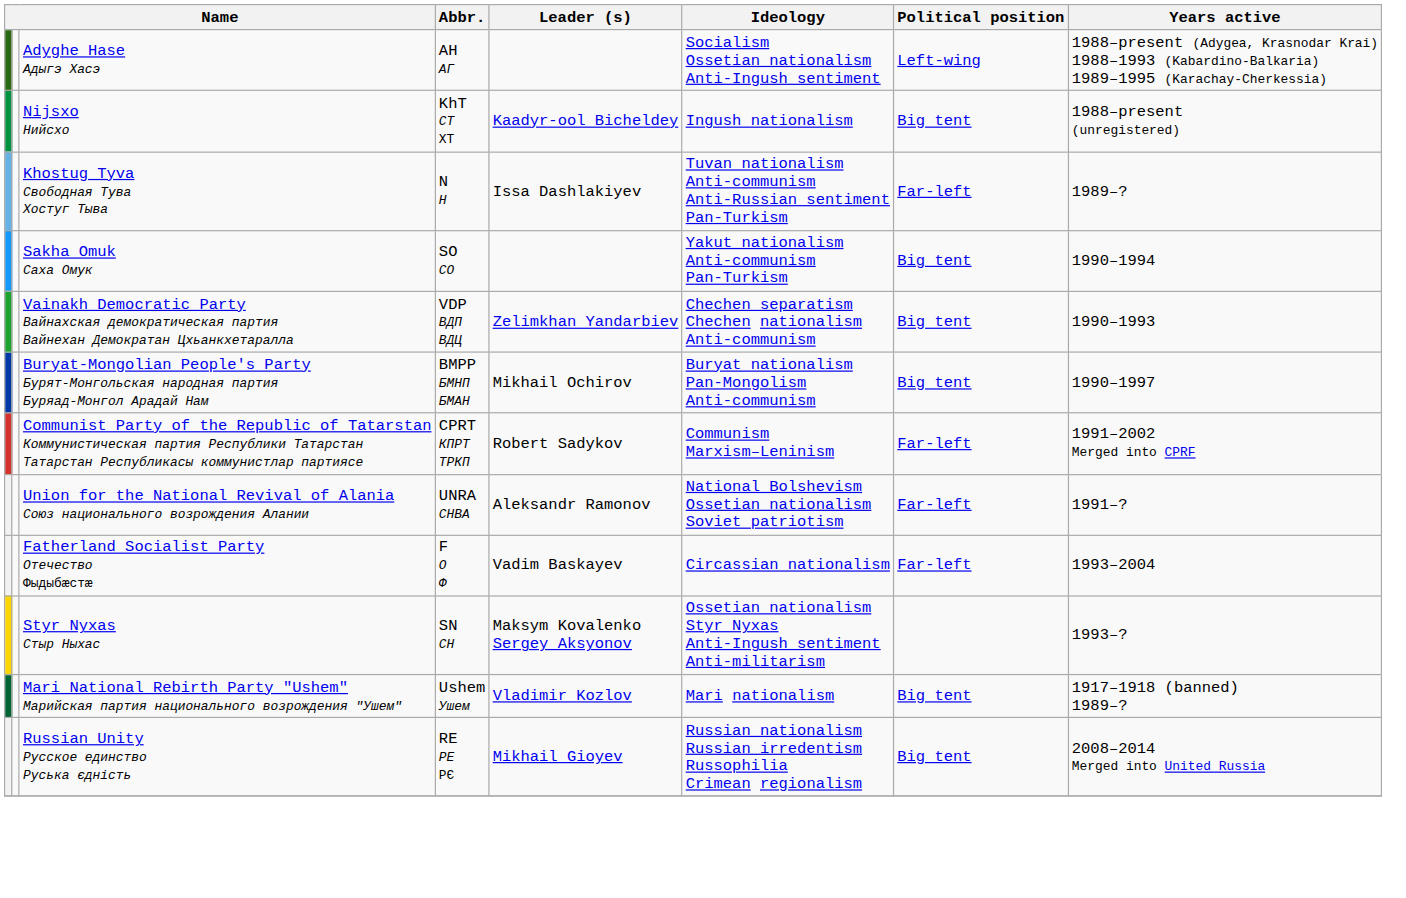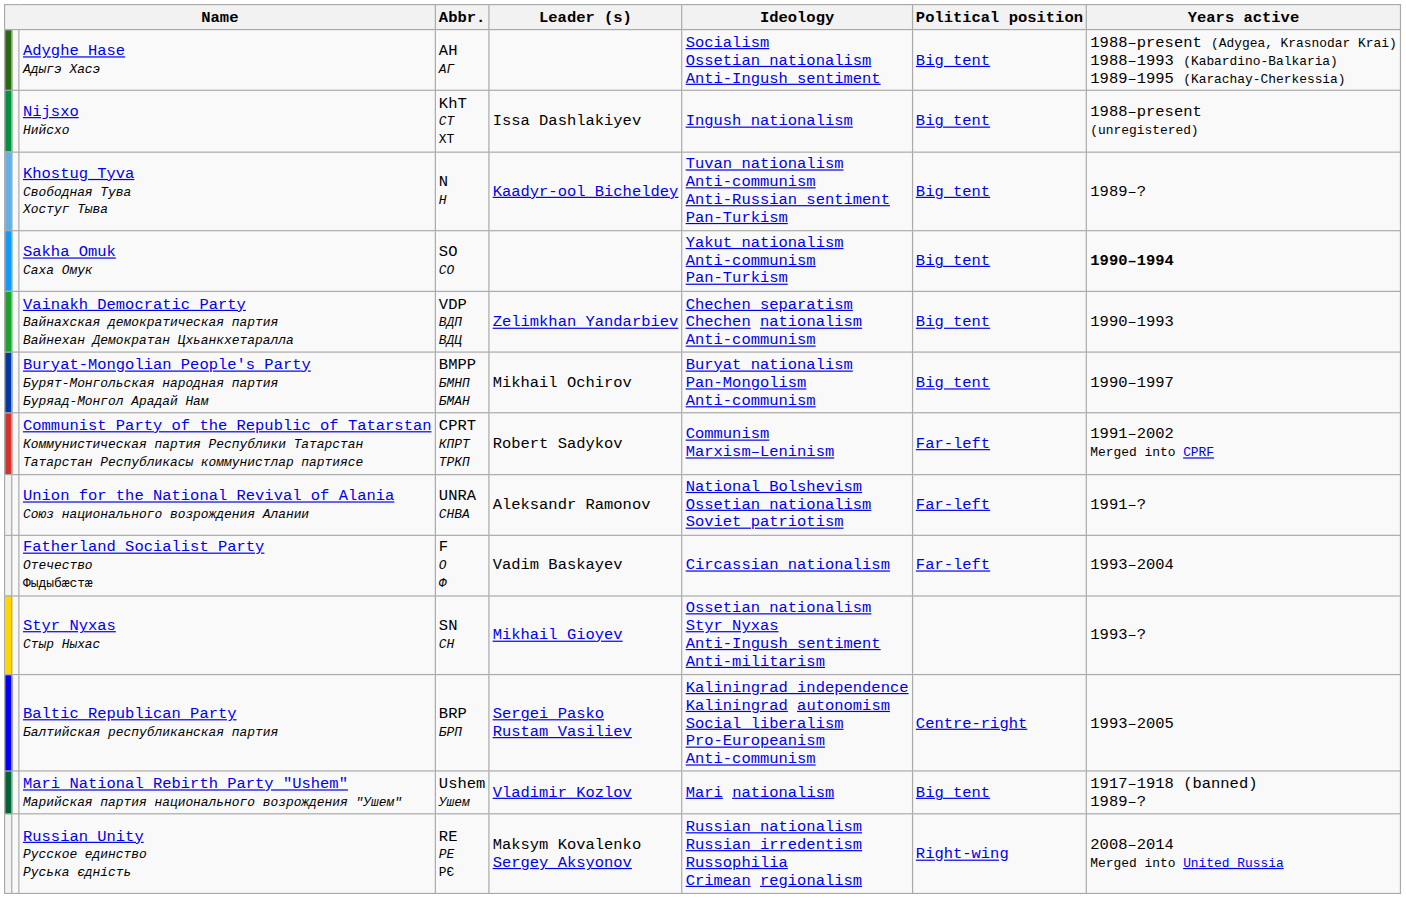(939, 60) Left-wing -> (953, 60) Big tent
(585, 121) Kaadyr-ool Bicheldey -> (567, 121) Issa Dashlakiyev
(567, 191) Issa Dashlakiyev -> (585, 191) Kaadyr-ool Bicheldey
(934, 191) Far-left -> (953, 191) Big tent
(1114, 261) normal -> (1132, 261) bold
(567, 635) Maksym Kovalenko Sergey Aksyonov -> (558, 635) Mikhail Gioyev
+ row: (151, 722)
(558, 757) Mikhail Gioyev -> (567, 854) Maksym Kovalenko Sergey Aksyonov
(934, 757) Big tent -> (962, 854) Right-wing
